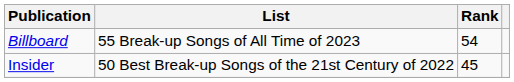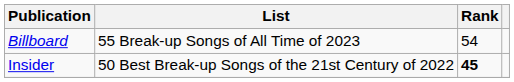(470, 65) normal -> (470, 65) bold
